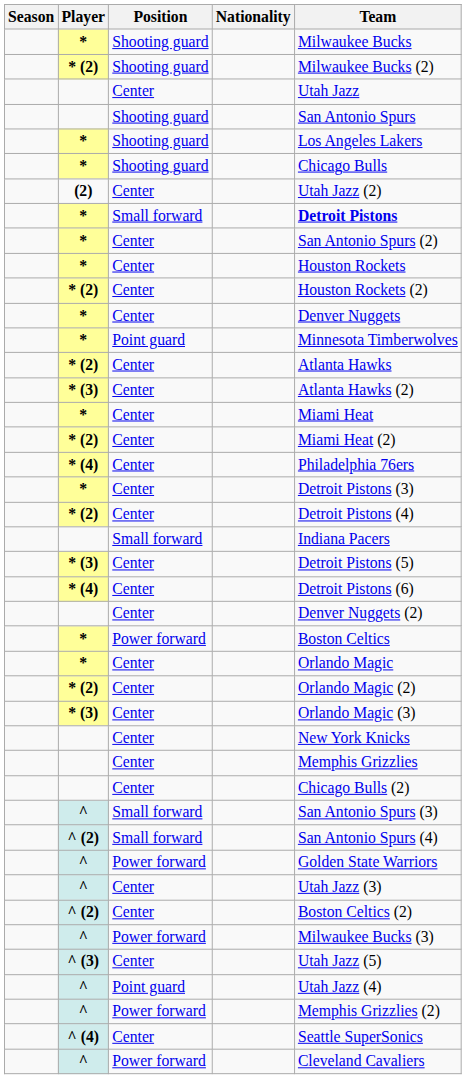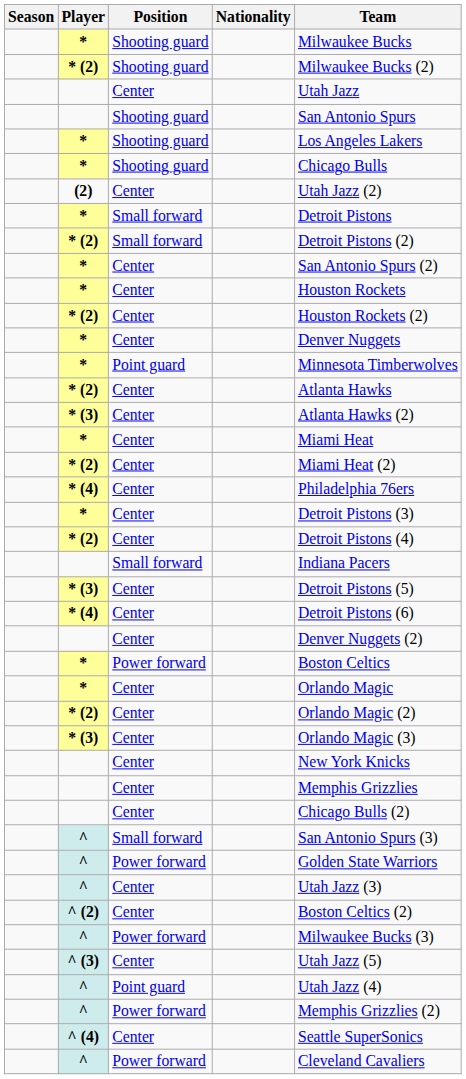(348, 215) bold -> (345, 215) normal
+ row: (83, 240)
- row: (83, 837)
